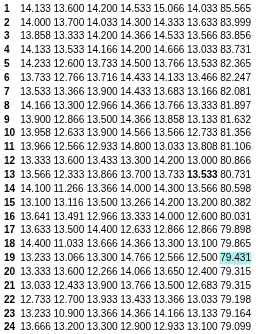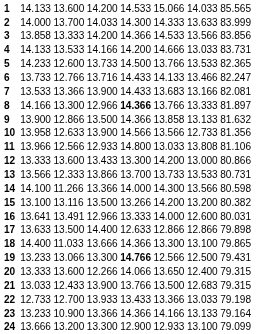(136, 105) normal -> (136, 105) bold
(202, 175) bold -> (202, 175) normal
(136, 258) normal -> (136, 258) bold
(236, 258) paleturquoise background -> (236, 258) no background
